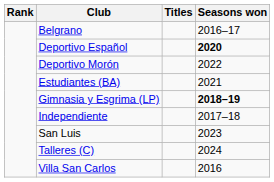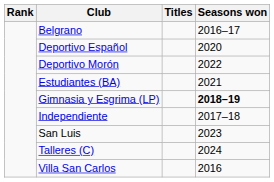(210, 47) bold -> (210, 47) normal
